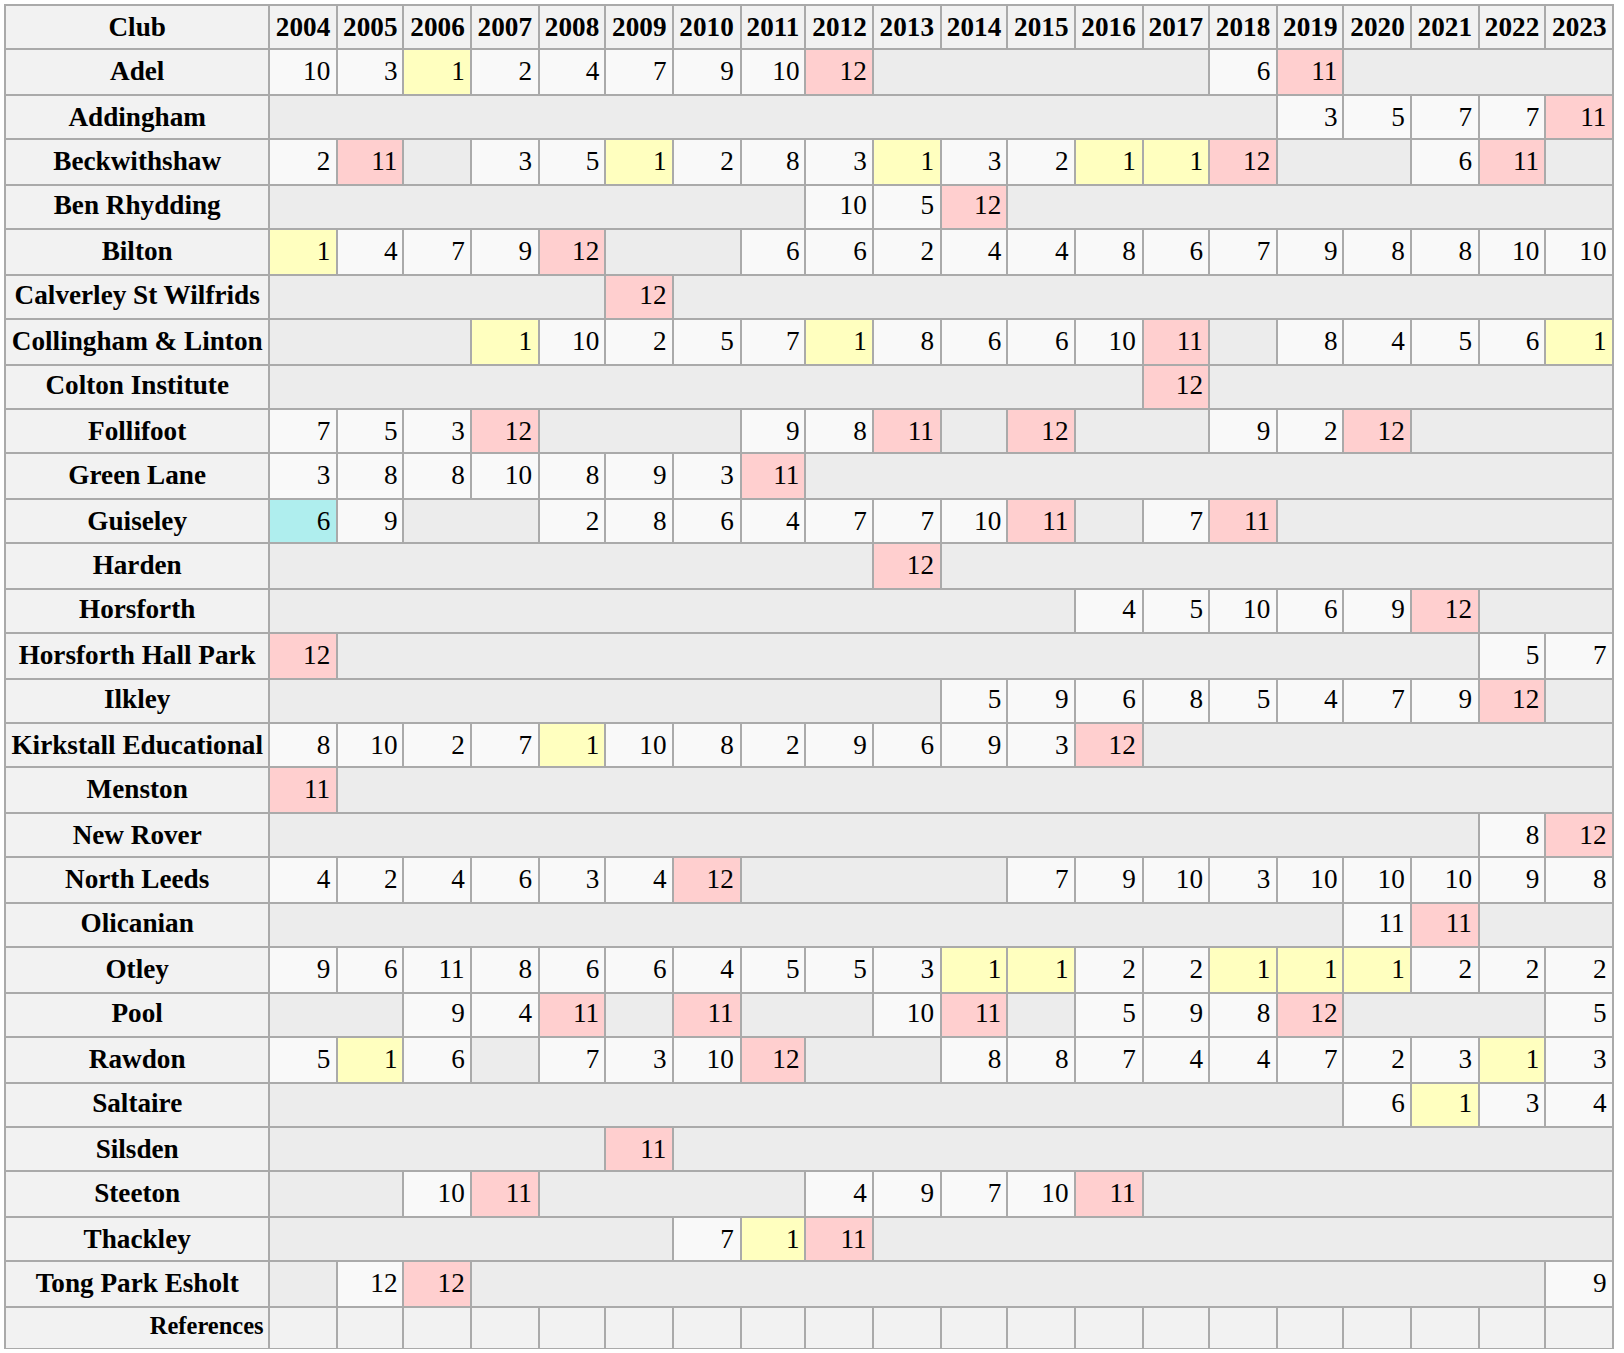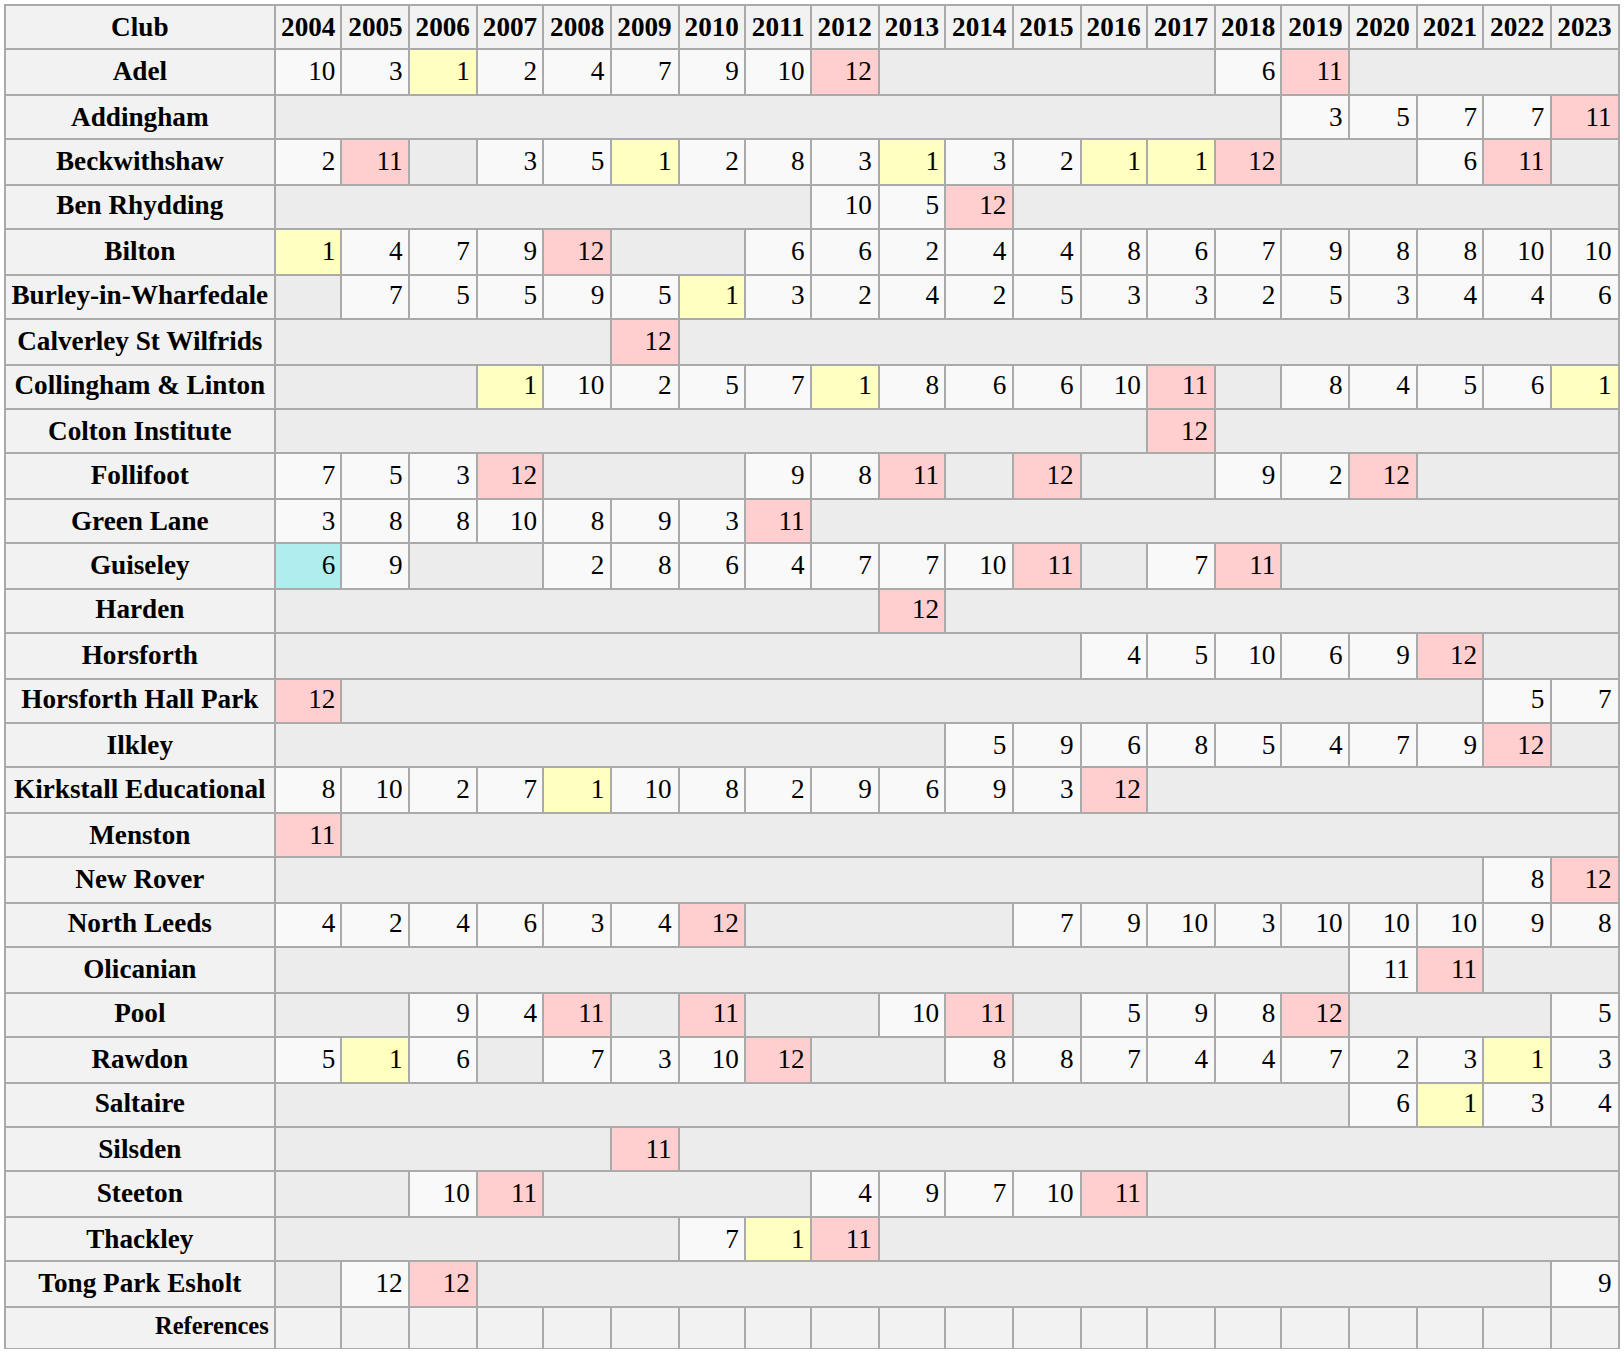+ row: (140, 295)
- row: (137, 968)
